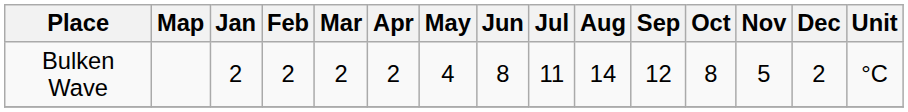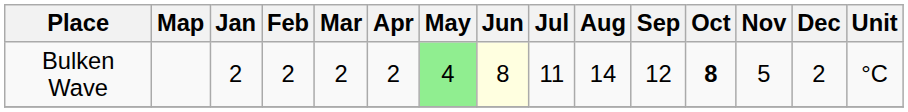(448, 74) no background -> (448, 74) lightgreen background
(503, 74) no background -> (503, 74) lightyellow background
(711, 74) normal -> (711, 74) bold
